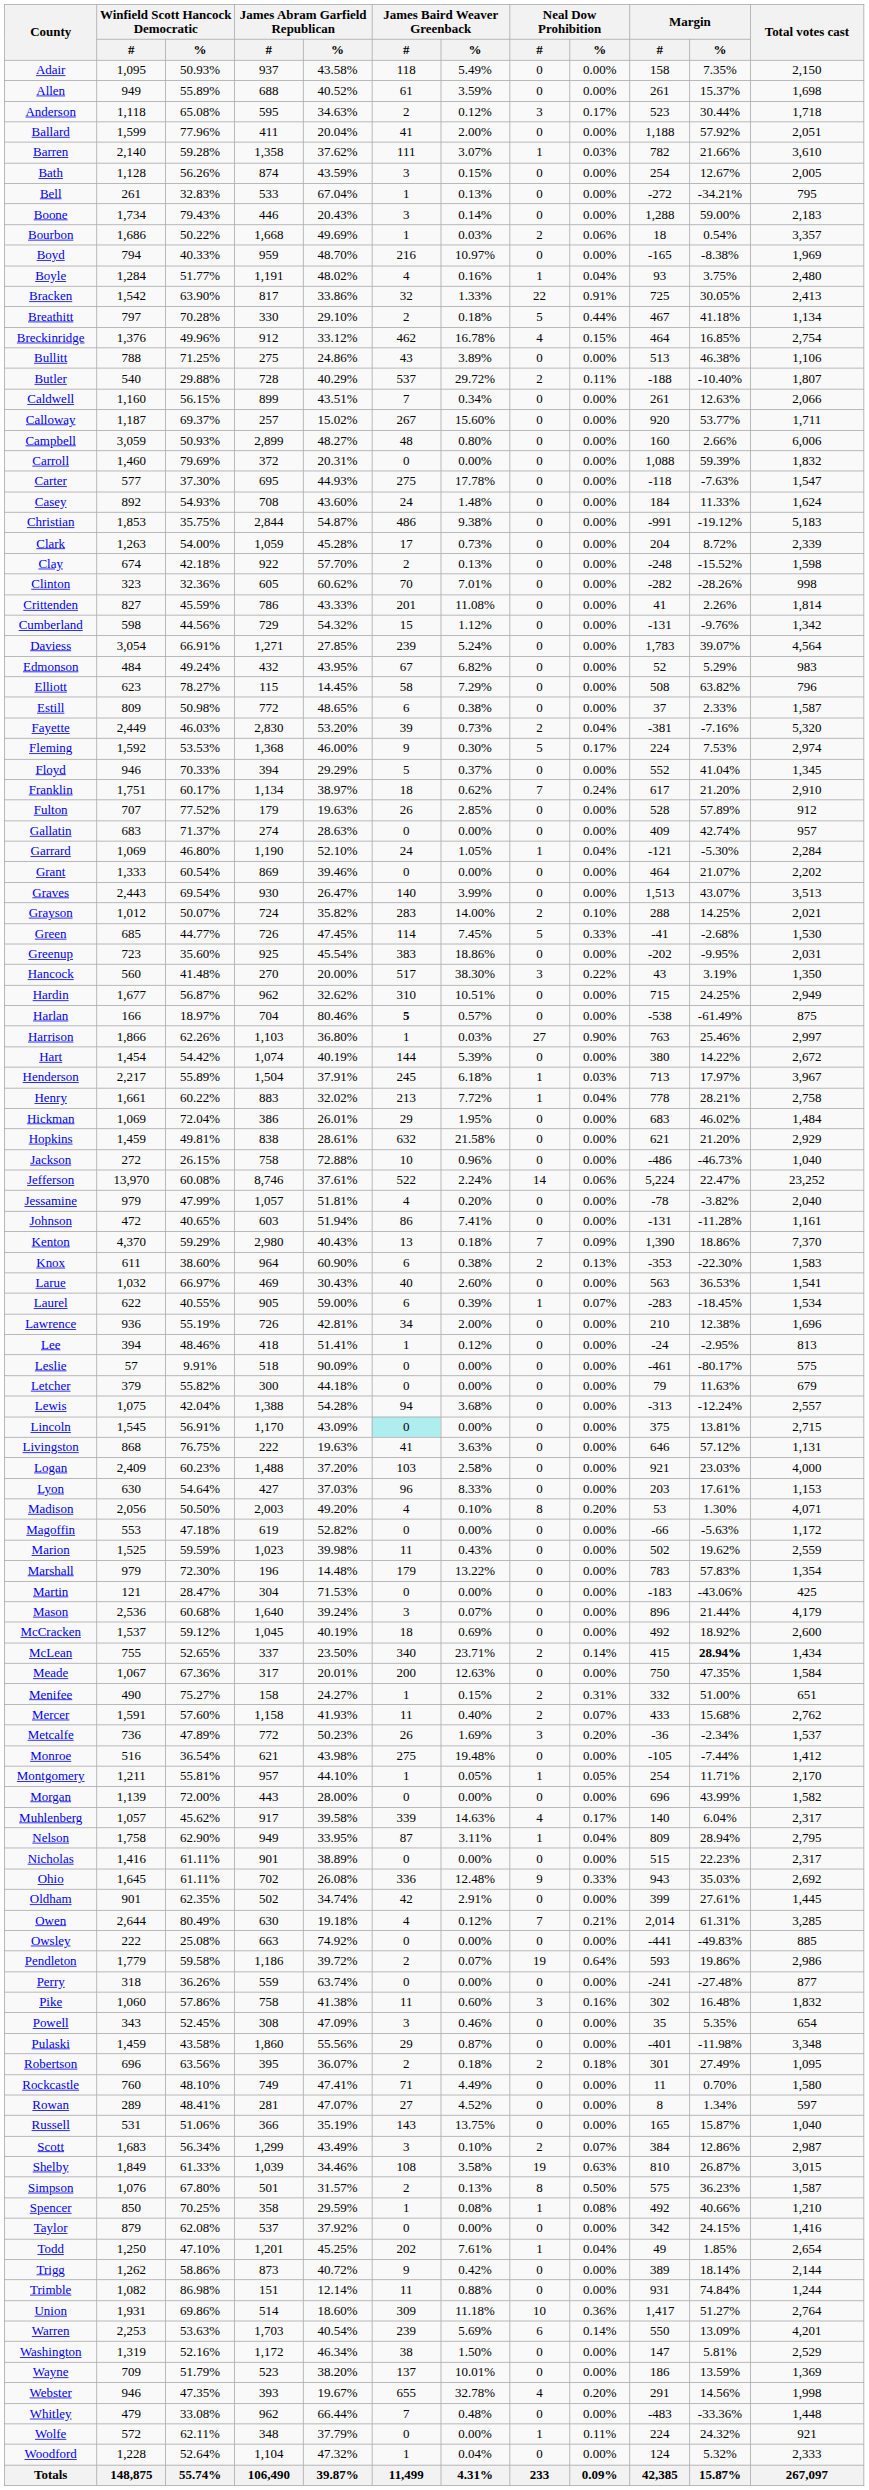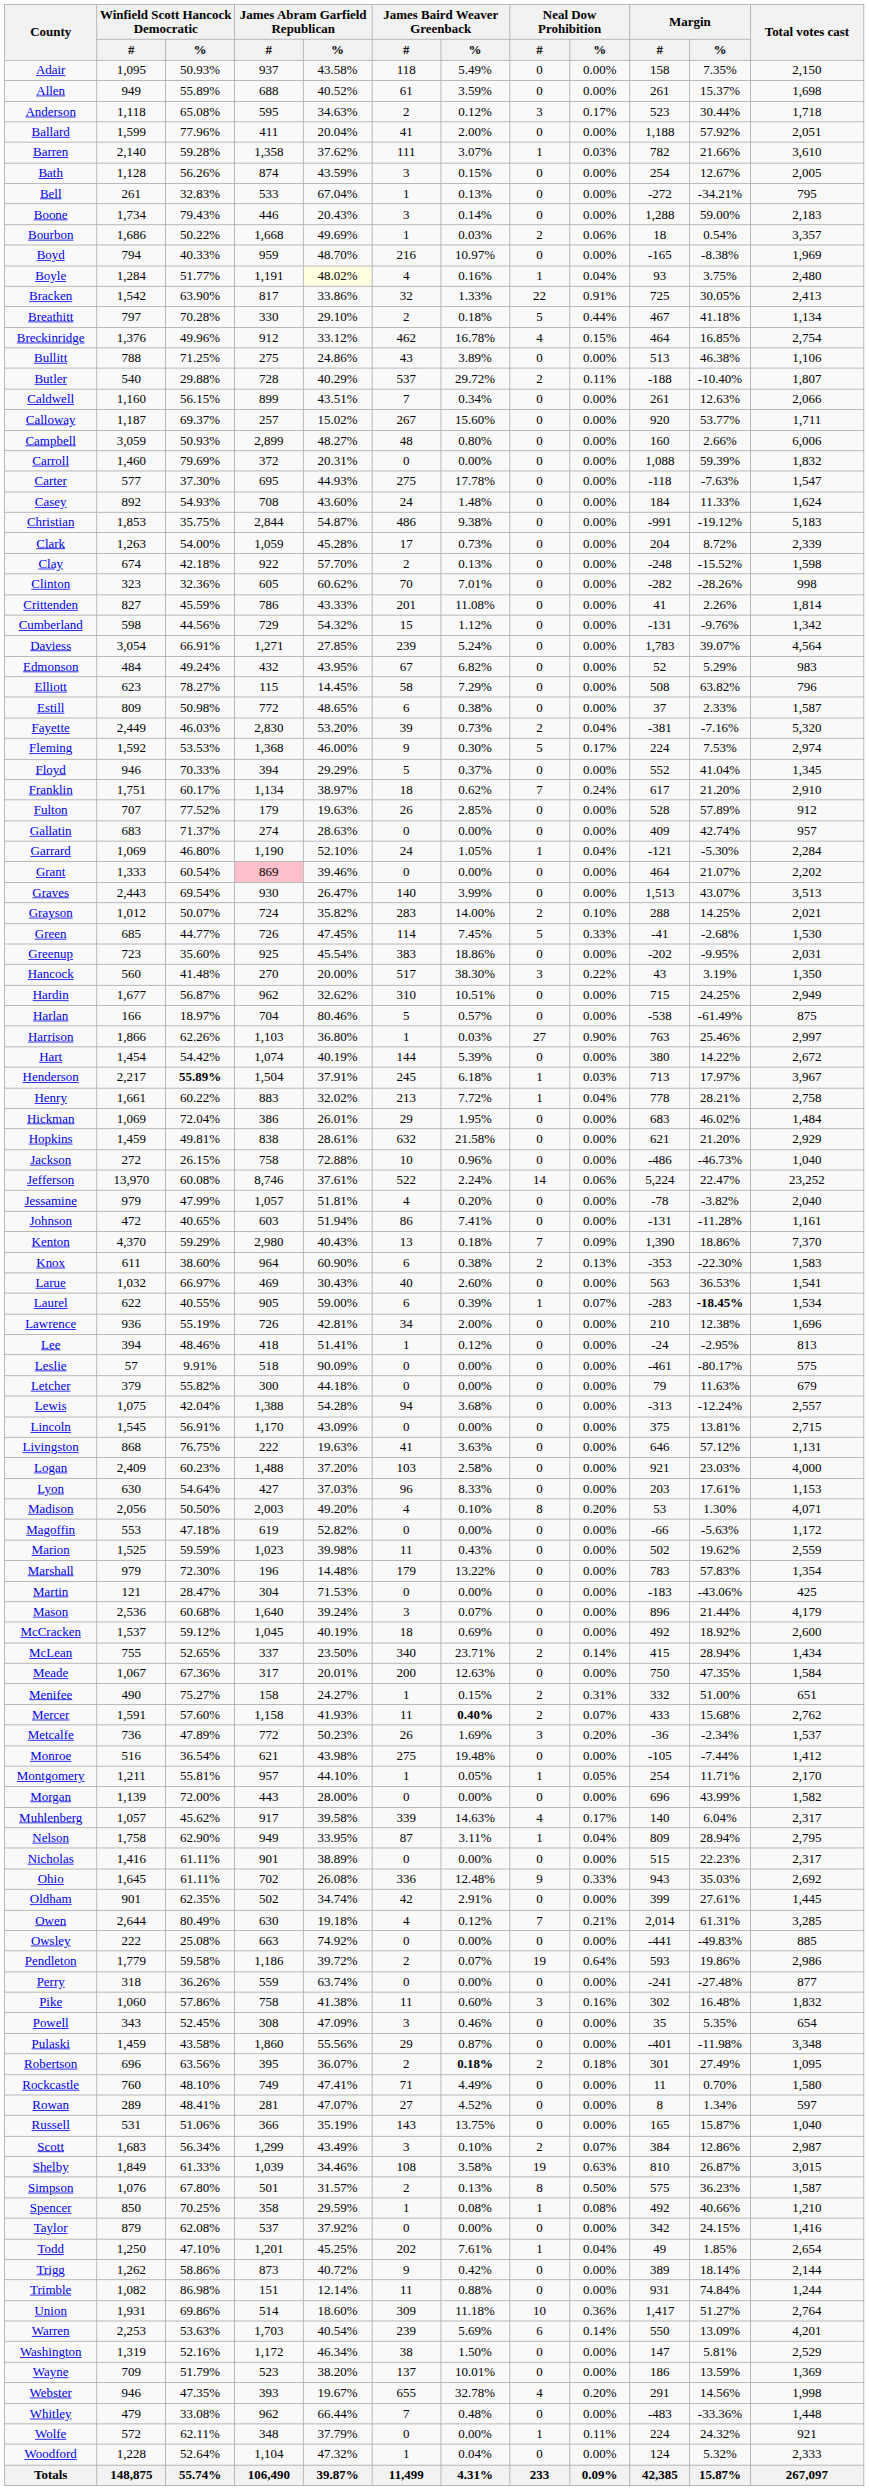(338, 276) no background -> (338, 276) lightyellow background
(269, 872) no background -> (269, 872) pink background
(406, 1015) bold -> (406, 1015) normal
(200, 1077) normal -> (200, 1077) bold
(720, 1303) normal -> (720, 1303) bold
(406, 1427) paleturquoise background -> (406, 1427) no background
(720, 1653) bold -> (720, 1653) normal
(475, 1714) normal -> (475, 1714) bold
(475, 2064) normal -> (475, 2064) bold
